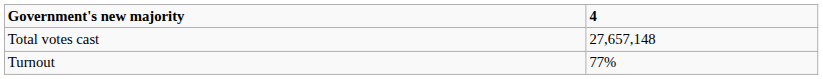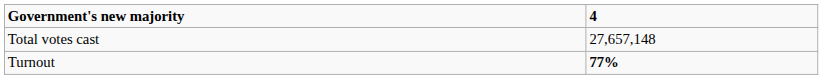(603, 62) normal -> (604, 62) bold
